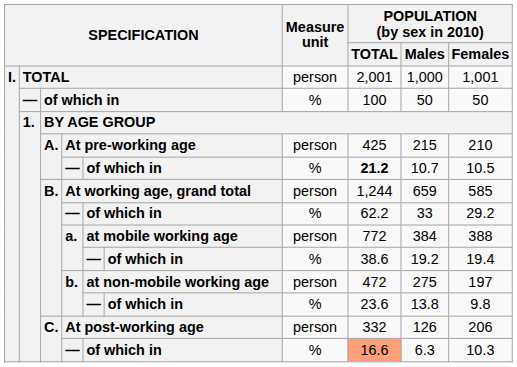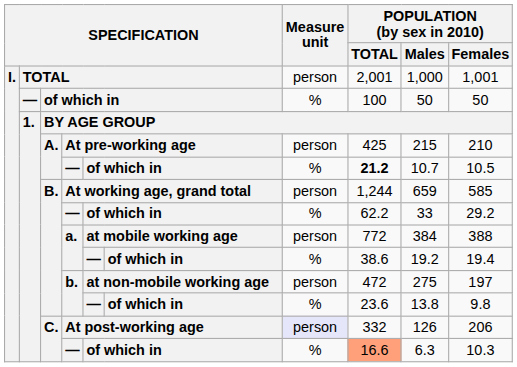(315, 327) no background -> (315, 327) lavender background
